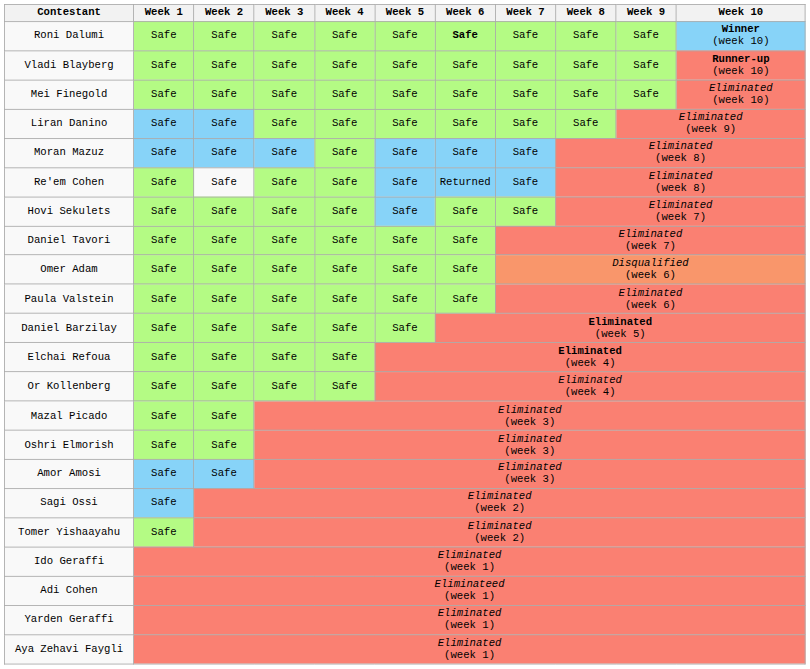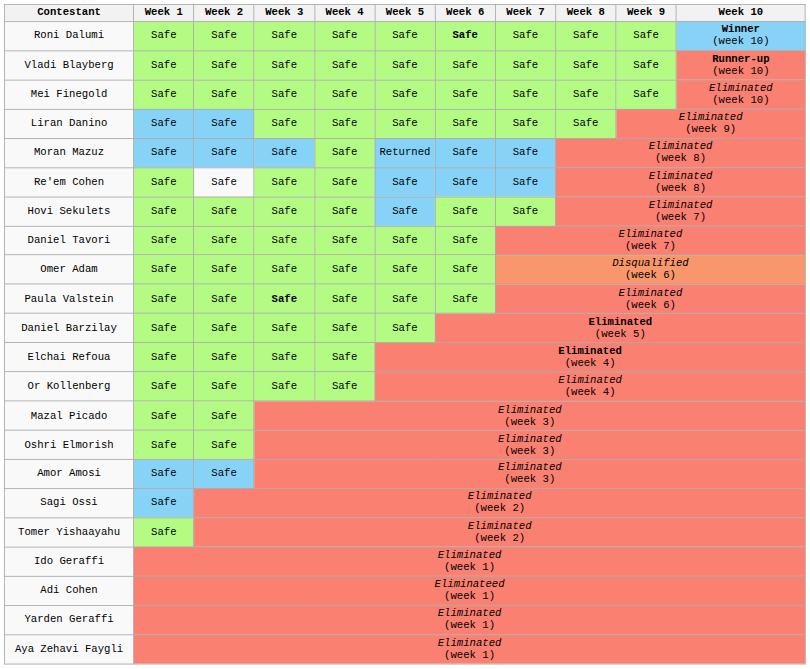(405, 153) Safe -> (405, 153) Returned
(465, 182) Returned -> (465, 182) Safe
(284, 299) normal -> (284, 299) bold
